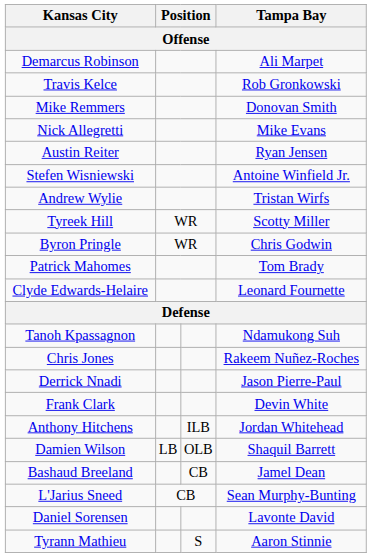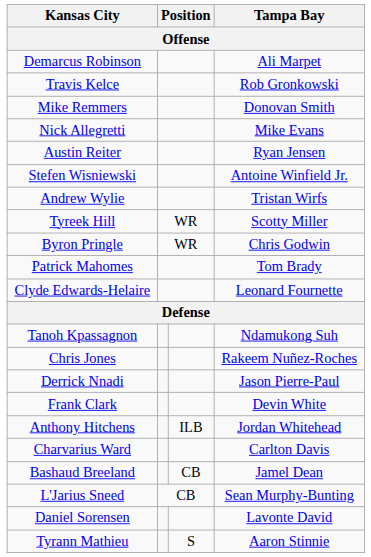- row: (80, 449)
+ row: (82, 449)
